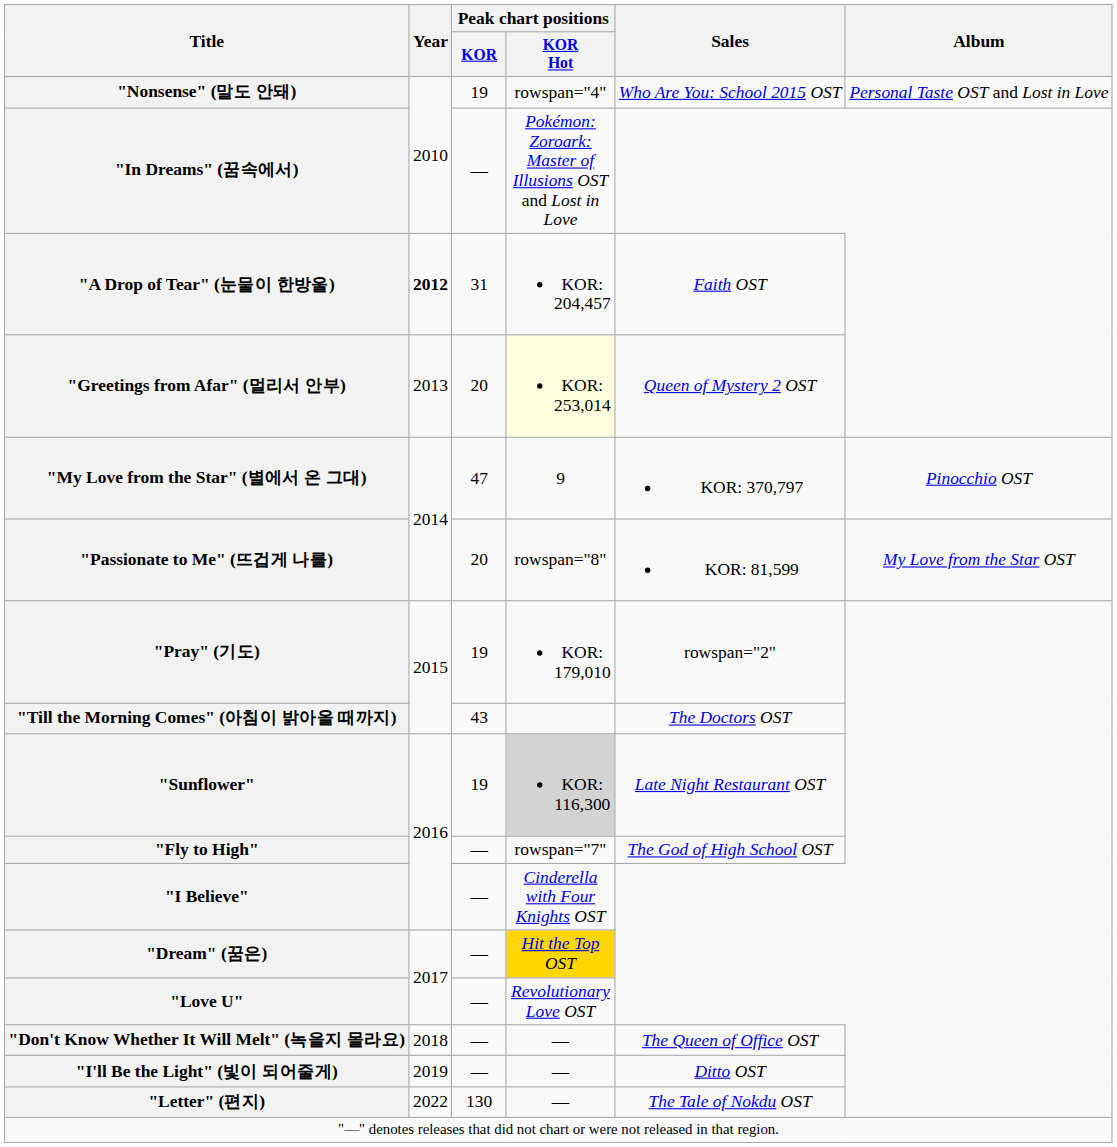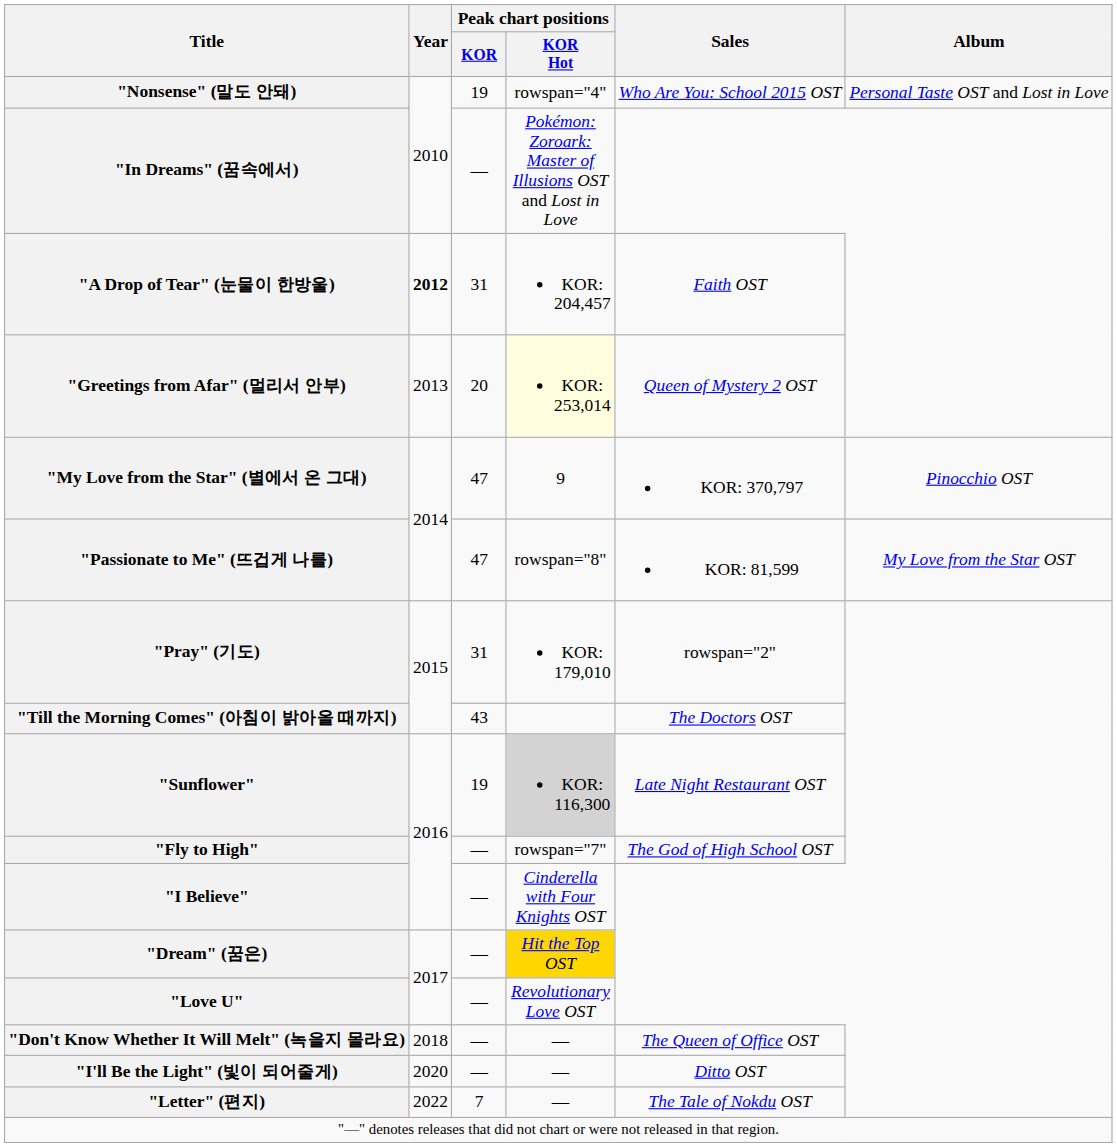(479, 560) 20 -> (479, 560) 47
(479, 652) 19 -> (479, 652) 31
(430, 1071) 2019 -> (430, 1071) 2020
(479, 1102) 130 -> (479, 1102) 7
